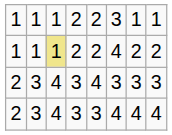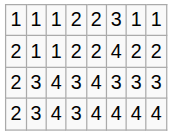(16, 51) 1 -> (16, 51) 2
(56, 51) khaki background -> (56, 51) no background
(96, 113) 3 -> (96, 113) 4
